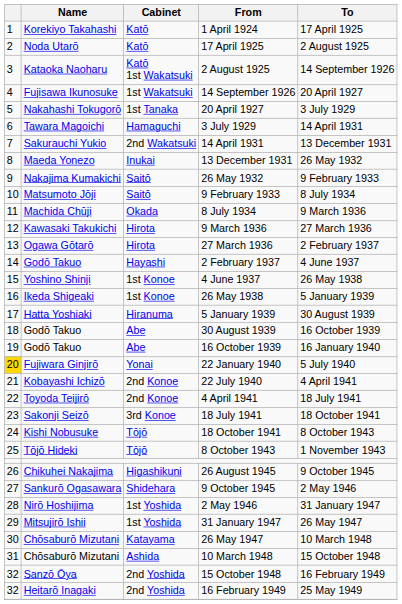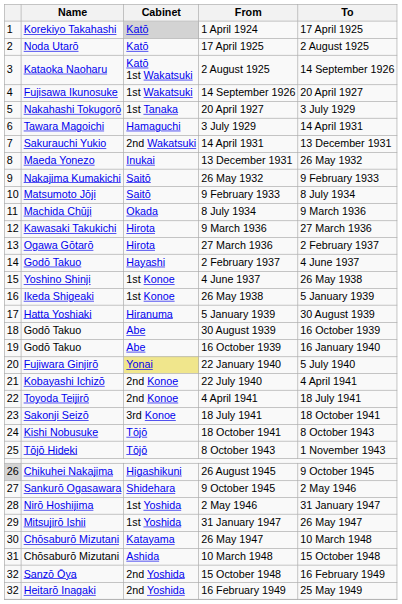(137, 30) no background -> (137, 30) lightgrey background
(13, 365) gold background -> (13, 365) no background
(140, 365) no background -> (140, 365) khaki background
(13, 472) no background -> (13, 472) lightgrey background
